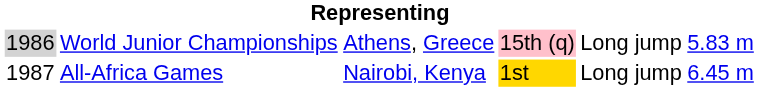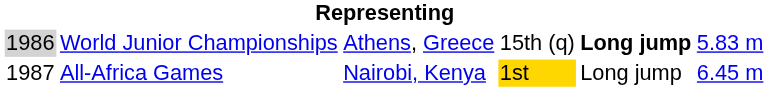(537, 43) pink background -> (537, 43) no background
(631, 43) normal -> (636, 43) bold
